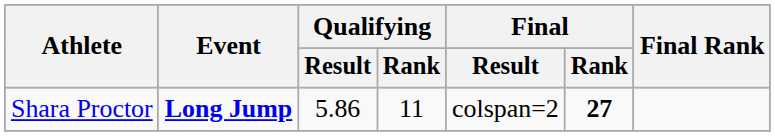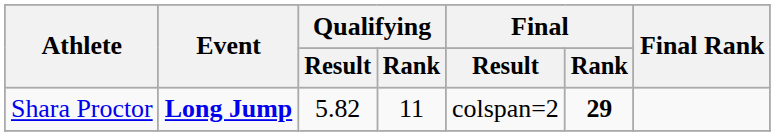(338, 109) 5.86 -> (338, 109) 5.82
(599, 109) 27 -> (599, 109) 29
